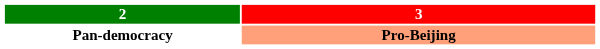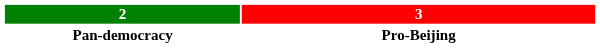(419, 34) lightsalmon background -> (419, 34) no background
